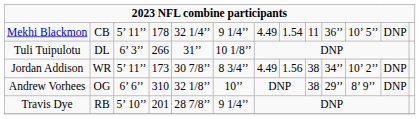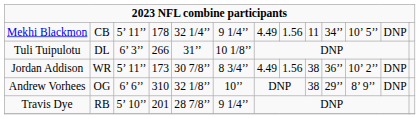(292, 31) 1.54 -> (292, 31) 1.56
(334, 31) 36’’ -> (334, 31) 34’’
(334, 68) 34’’ -> (334, 68) 36’’
